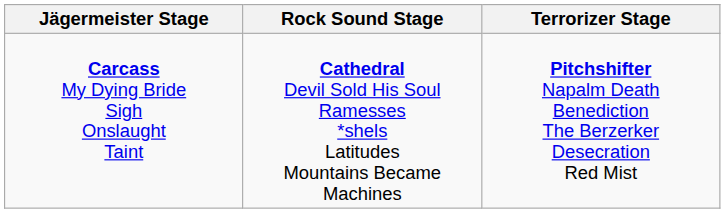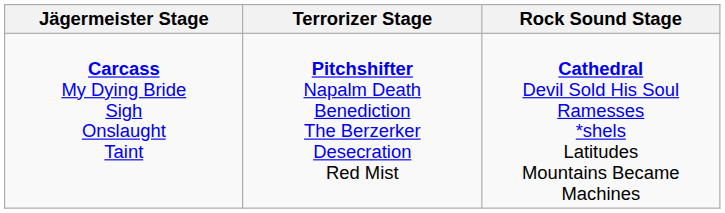columns swapped: (601, 19) <-> (362, 19)
